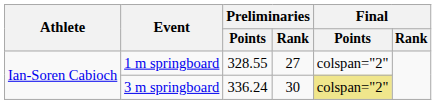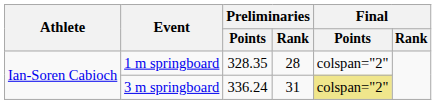(248, 63) 328.55 -> (248, 63) 328.35
(293, 63) 27 -> (293, 63) 28
(293, 87) 30 -> (293, 87) 31
